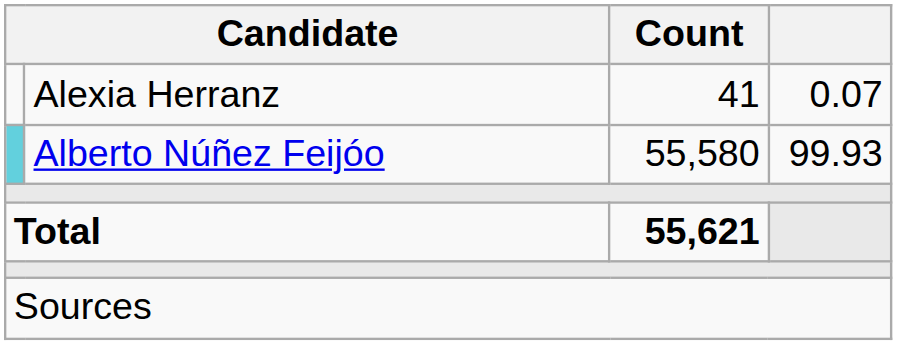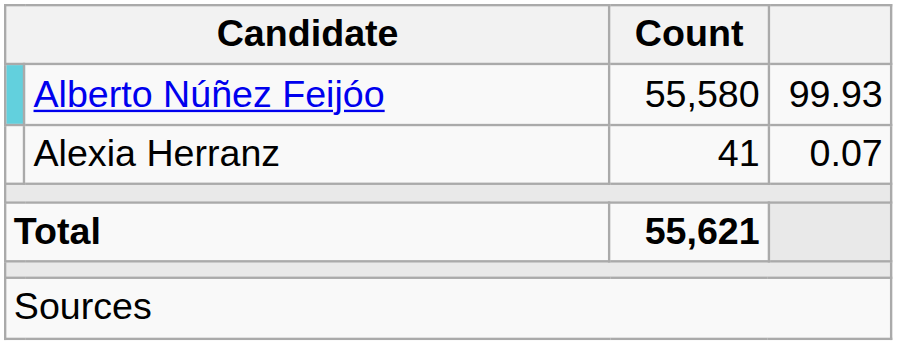rows swapped: (209, 153) <-> (157, 93)
